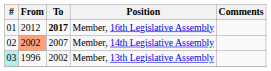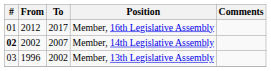(58, 27) bold -> (58, 27) normal
(11, 43) normal -> (11, 43) bold
(31, 43) lightsalmon background -> (31, 43) no background
(11, 58) paleturquoise background -> (11, 58) no background
